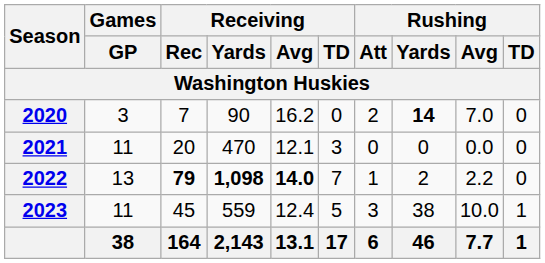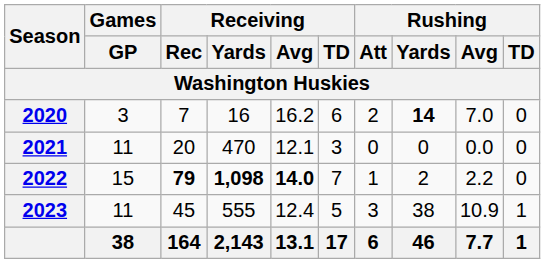(239, 115) 90 -> (239, 115) 16
(337, 115) 0 -> (337, 115) 6
(123, 178) 13 -> (123, 178) 15
(239, 210) 559 -> (239, 210) 555
(479, 210) 10.0 -> (479, 210) 10.9
